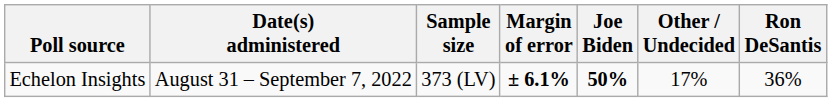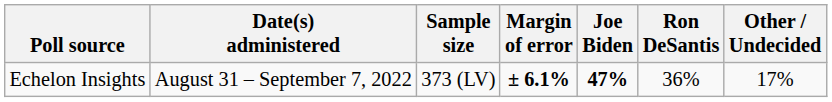columns swapped: (783, 33) <-> (689, 33)
(608, 79) 50% -> (608, 79) 47%
